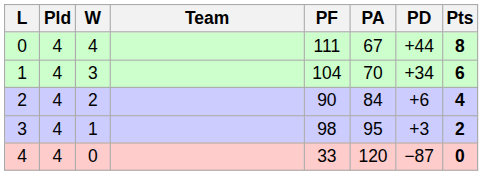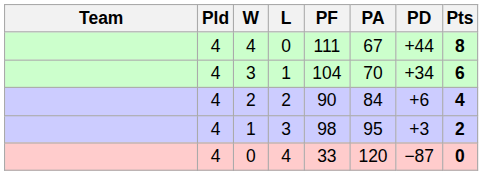columns swapped: (207, 18) <-> (22, 18)
